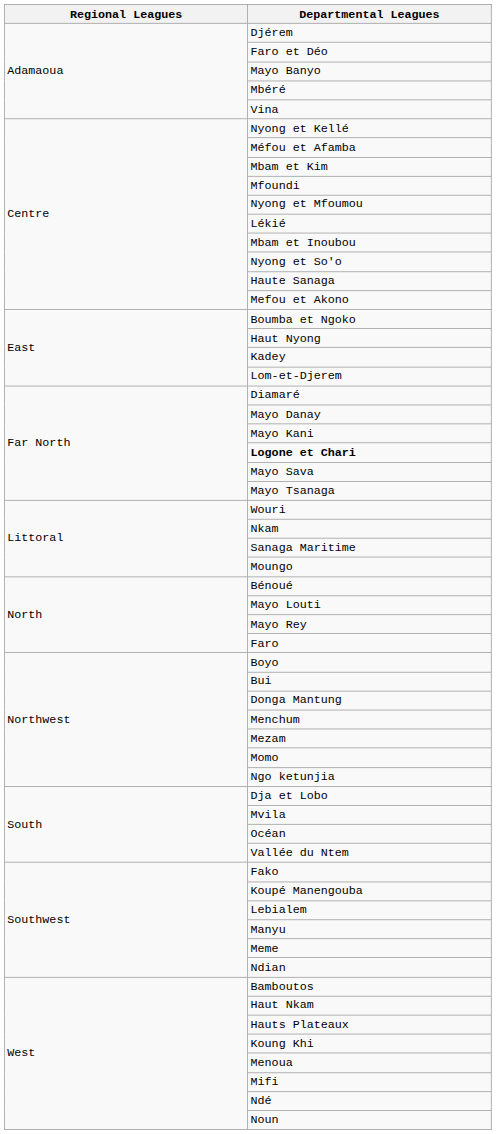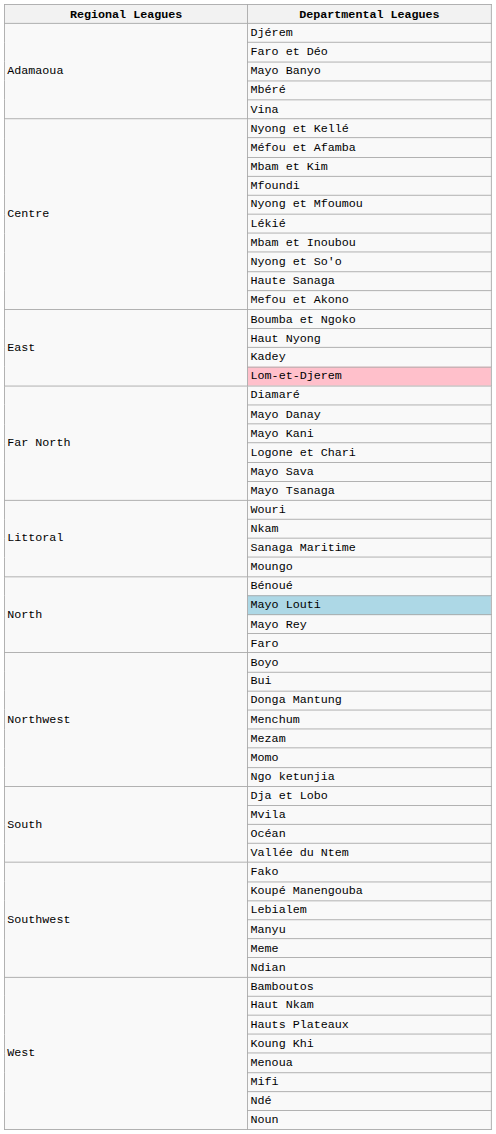(296, 376) no background -> (296, 376) pink background
(303, 453) bold -> (303, 453) normal
(286, 605) no background -> (286, 605) lightblue background
